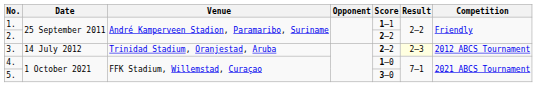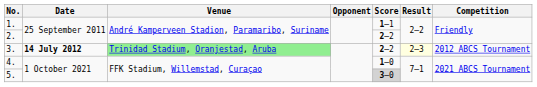(53, 50) normal -> (53, 50) bold
(193, 50) no background -> (193, 50) lightgreen background
(387, 75) no background -> (387, 75) lightgrey background
